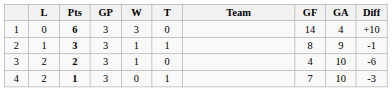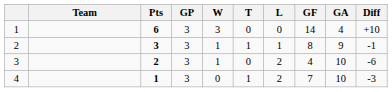columns swapped: (239, 12) <-> (44, 12)
